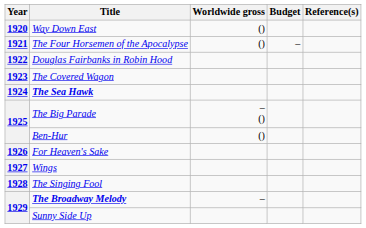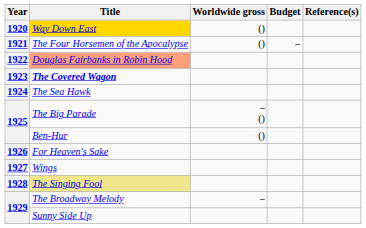(64, 28) no background -> (64, 28) gold background
(102, 60) no background -> (102, 60) lightsalmon background
(73, 76) normal -> (74, 76) bold
(63, 92) bold -> (61, 92) normal
(67, 183) no background -> (67, 183) khaki background
(79, 199) bold -> (78, 199) normal
